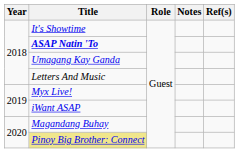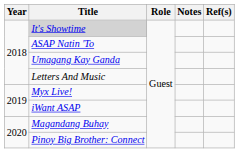(58, 28) no background -> (58, 28) lightgrey background
(65, 44) bold -> (63, 44) normal
(88, 140) khaki background -> (88, 140) no background
